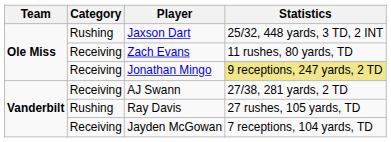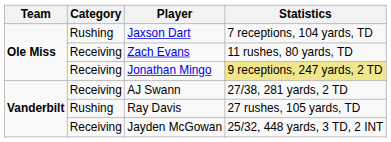(305, 33) 25/32, 448 yards, 3 TD, 2 INT -> (300, 33) 7 receptions, 104 yards, TD
(300, 127) 7 receptions, 104 yards, TD -> (305, 127) 25/32, 448 yards, 3 TD, 2 INT
